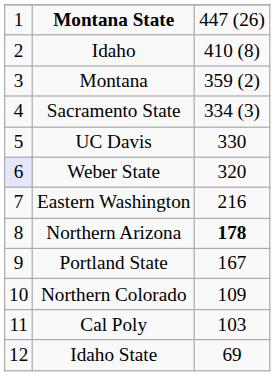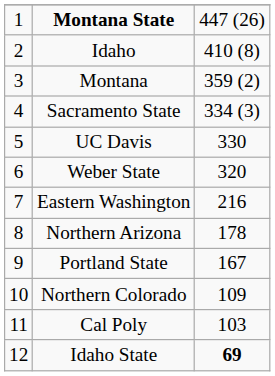(19, 172) lavender background -> (19, 172) no background
(232, 233) bold -> (232, 233) normal
(232, 354) normal -> (232, 354) bold
